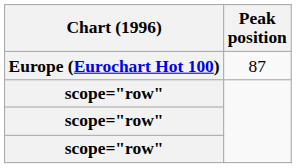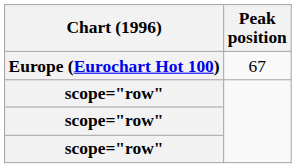(257, 65) 87 -> (257, 65) 67
